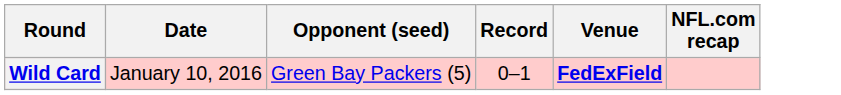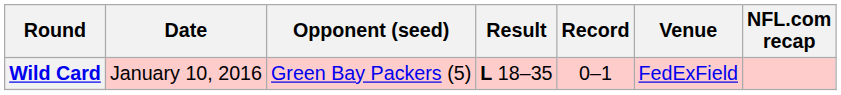+ column: (516, 31)
(610, 73) bold -> (688, 73) normal
